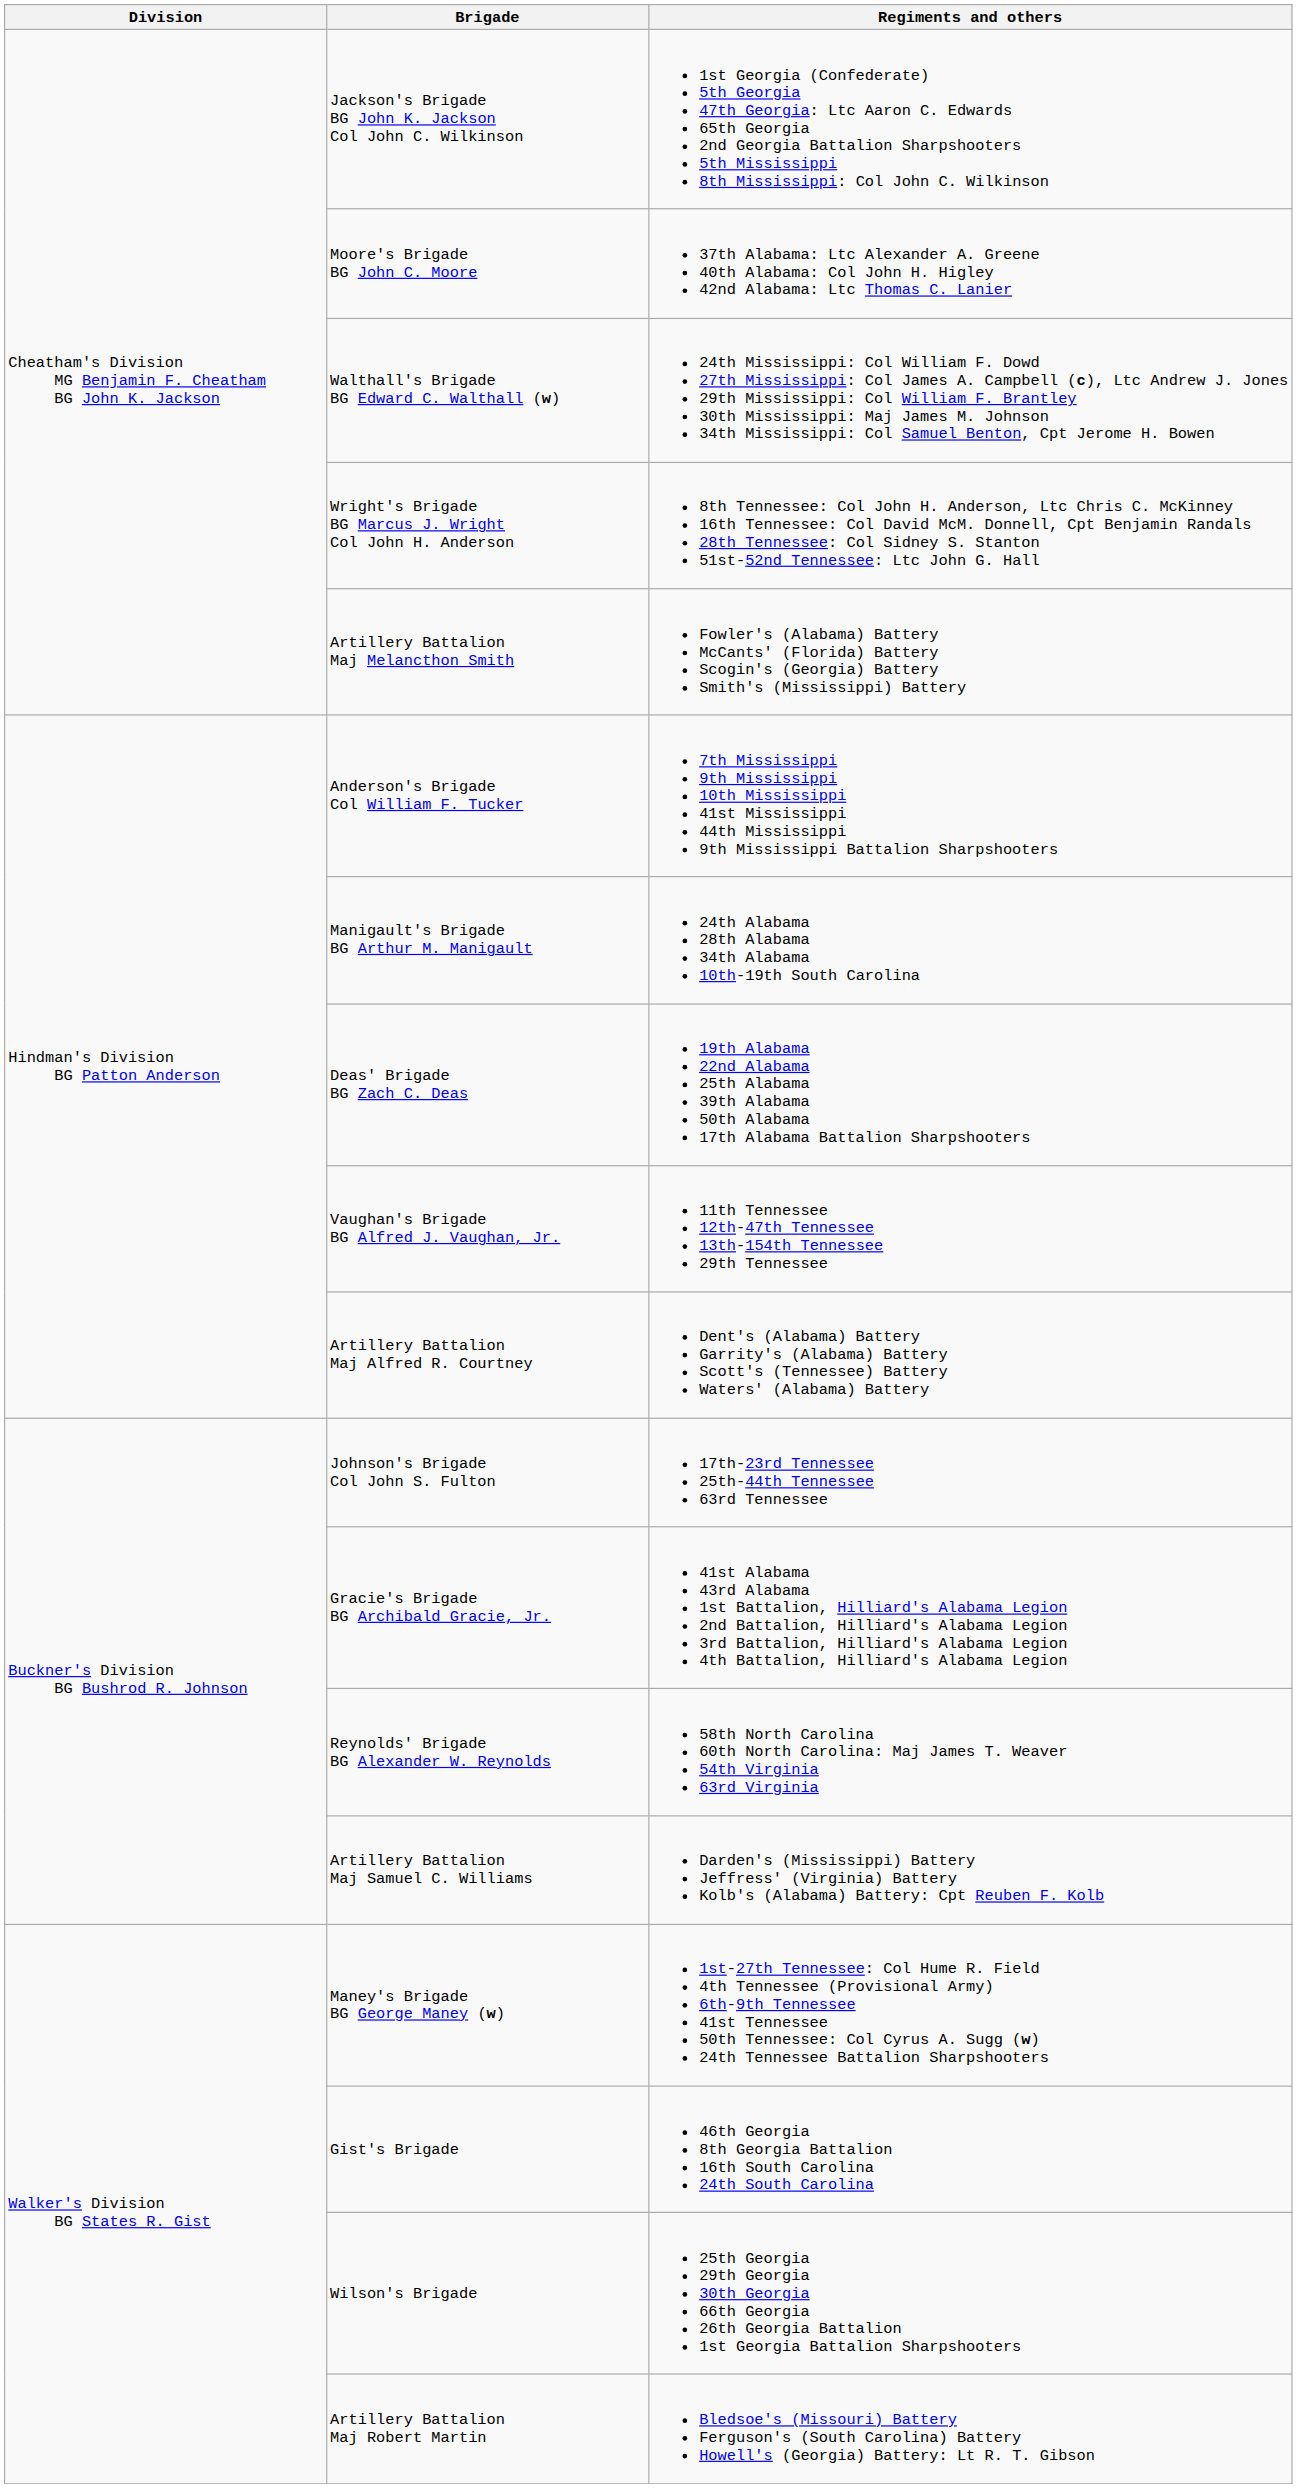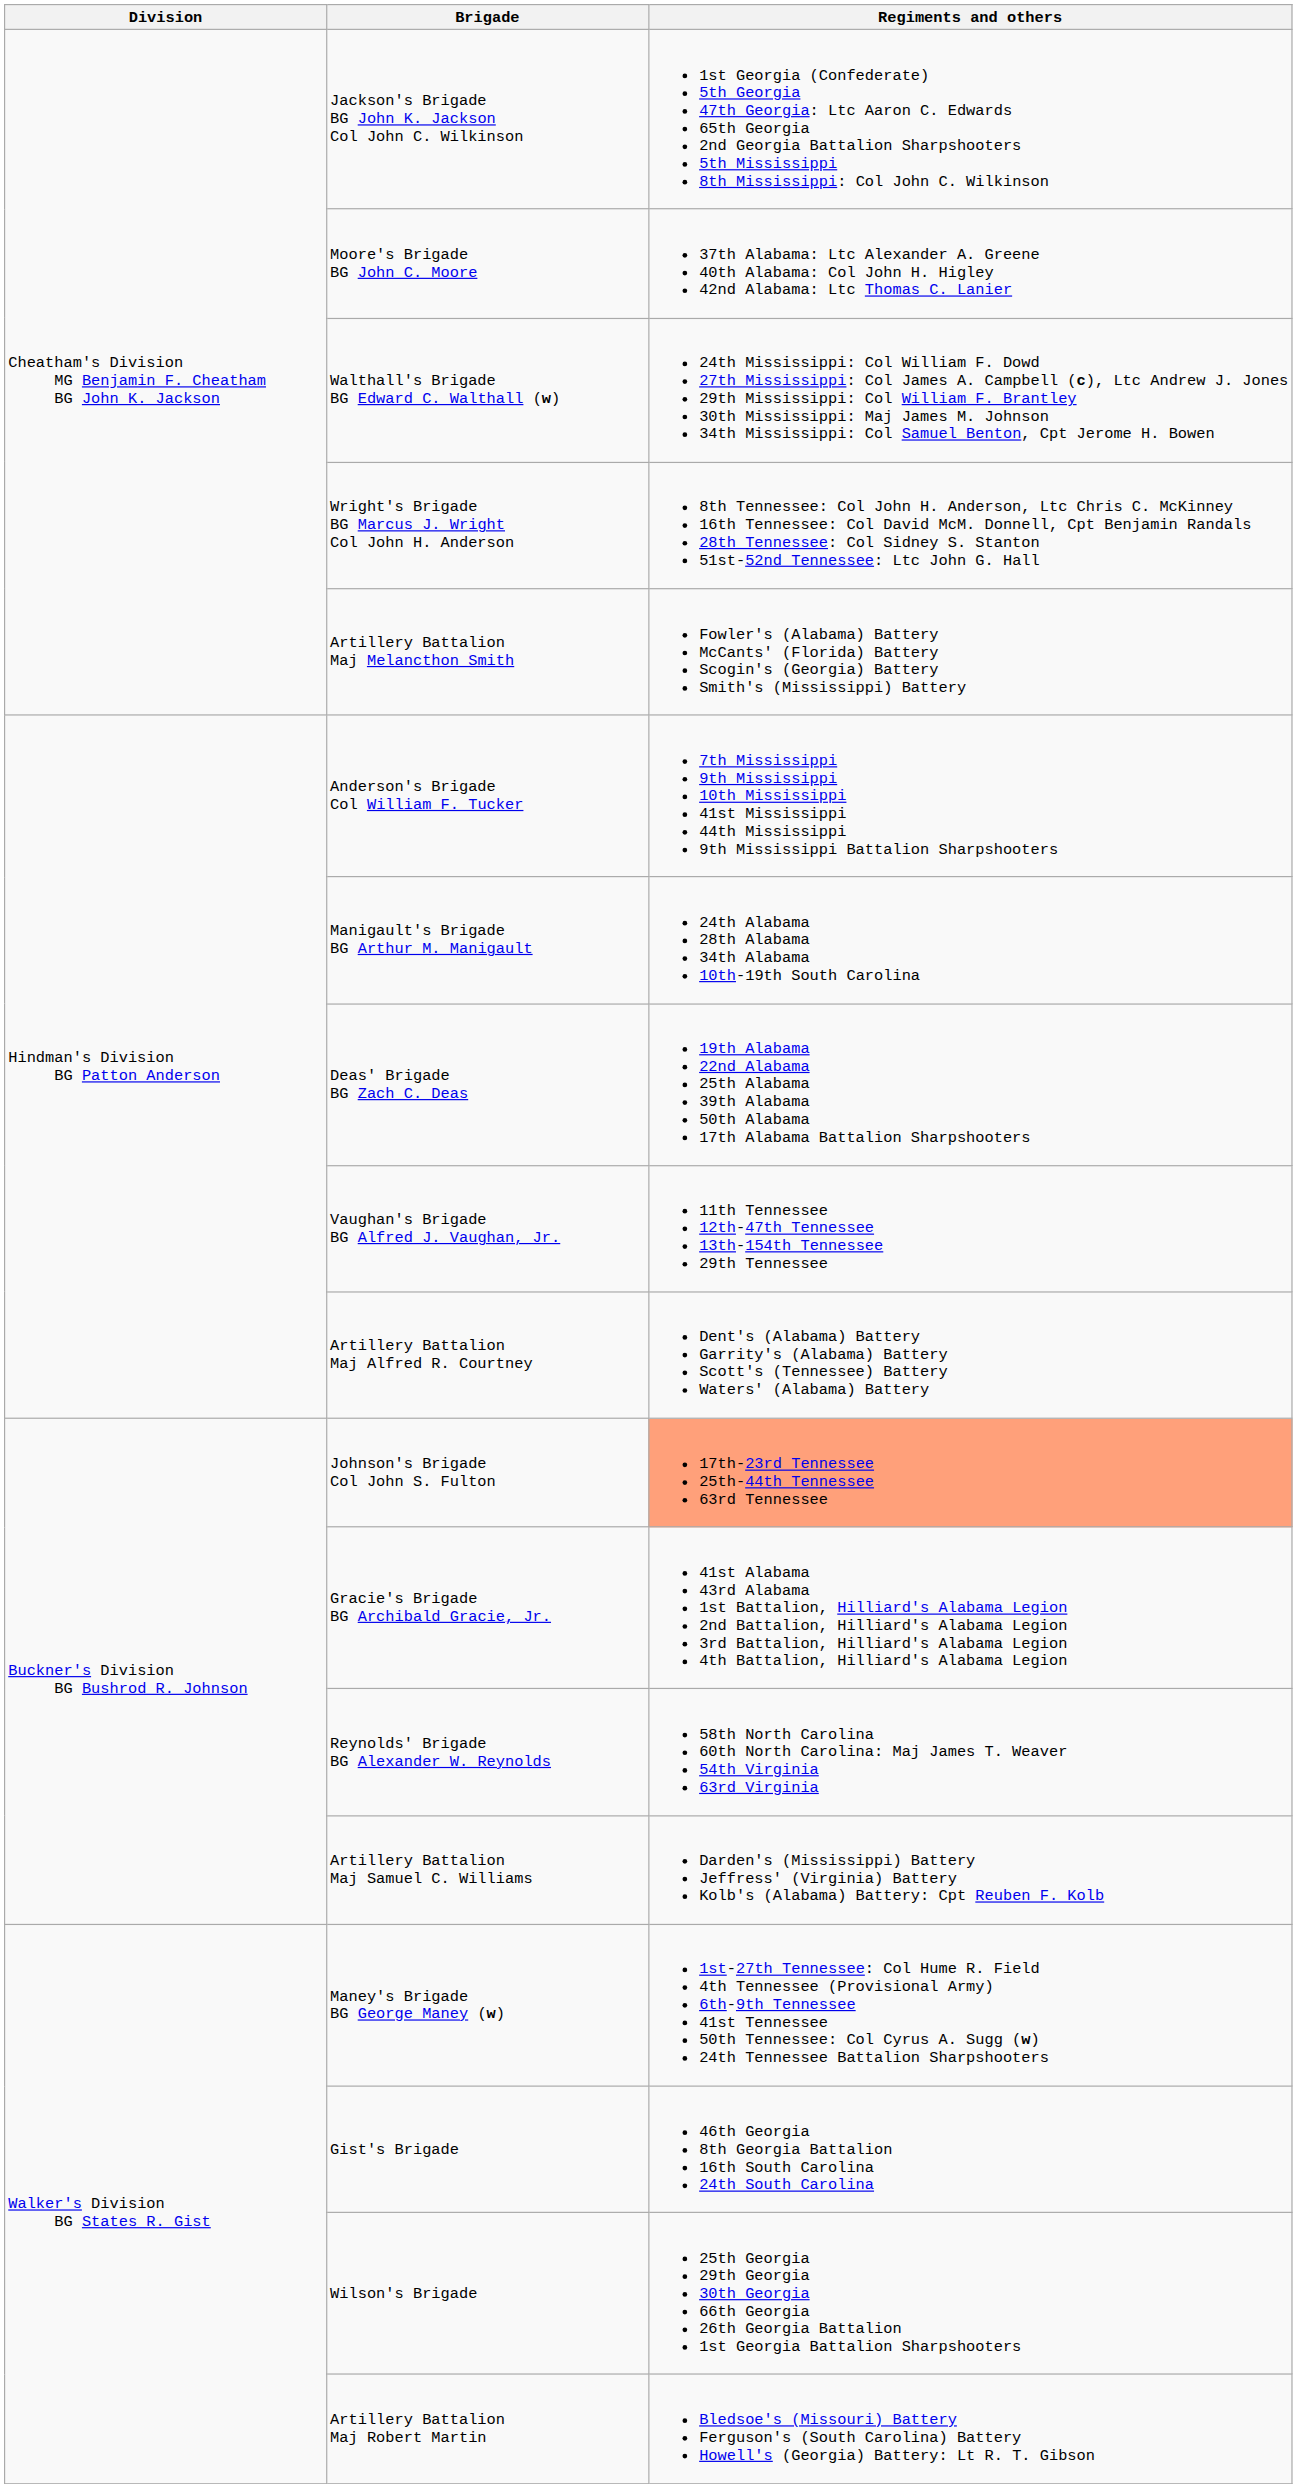(970, 1482) no background -> (970, 1482) lightsalmon background
